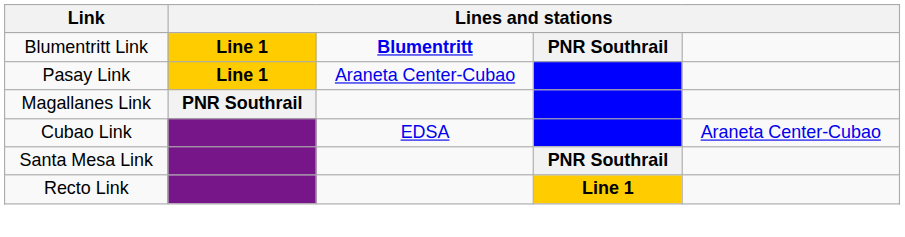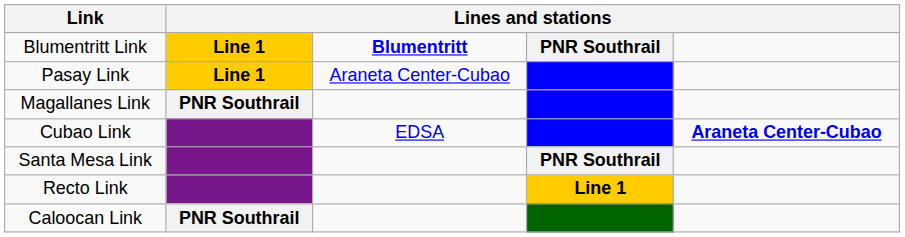(791, 132) normal -> (787, 132) bold
+ row: (85, 217)
